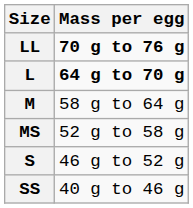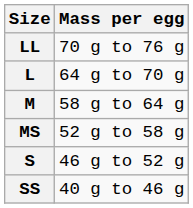(122, 47) bold -> (122, 47) normal
(122, 76) bold -> (122, 76) normal
